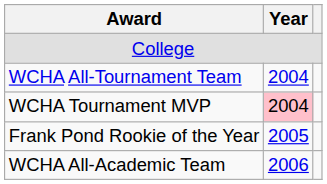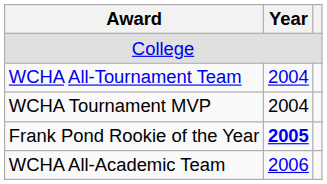(288, 106) pink background -> (288, 106) no background
(288, 135) normal -> (288, 135) bold
